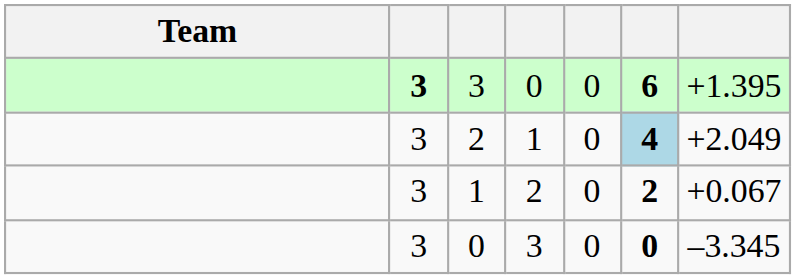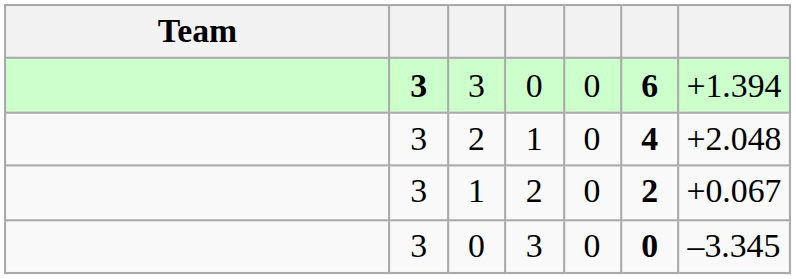(734, 84) +1.395 -> (734, 84) +1.394
(650, 138) lightblue background -> (650, 138) no background
(734, 138) +2.049 -> (734, 138) +2.048
